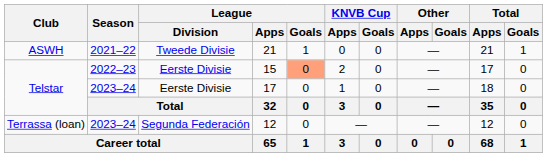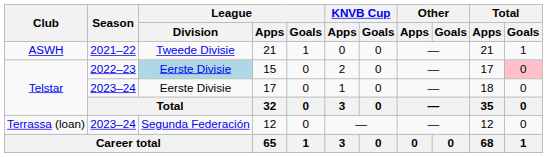(195, 69) no background -> (195, 69) lightblue background
(306, 69) lightsalmon background -> (306, 69) no background
(523, 69) no background -> (523, 69) pink background
